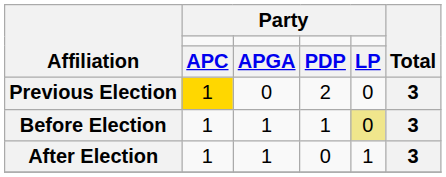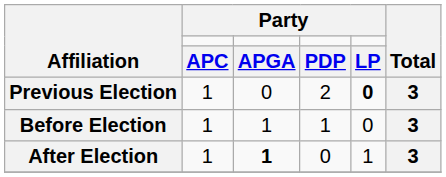(207, 93) gold background -> (207, 93) no background
(368, 93) normal -> (368, 93) bold
(368, 124) khaki background -> (368, 124) no background
(267, 156) normal -> (267, 156) bold
